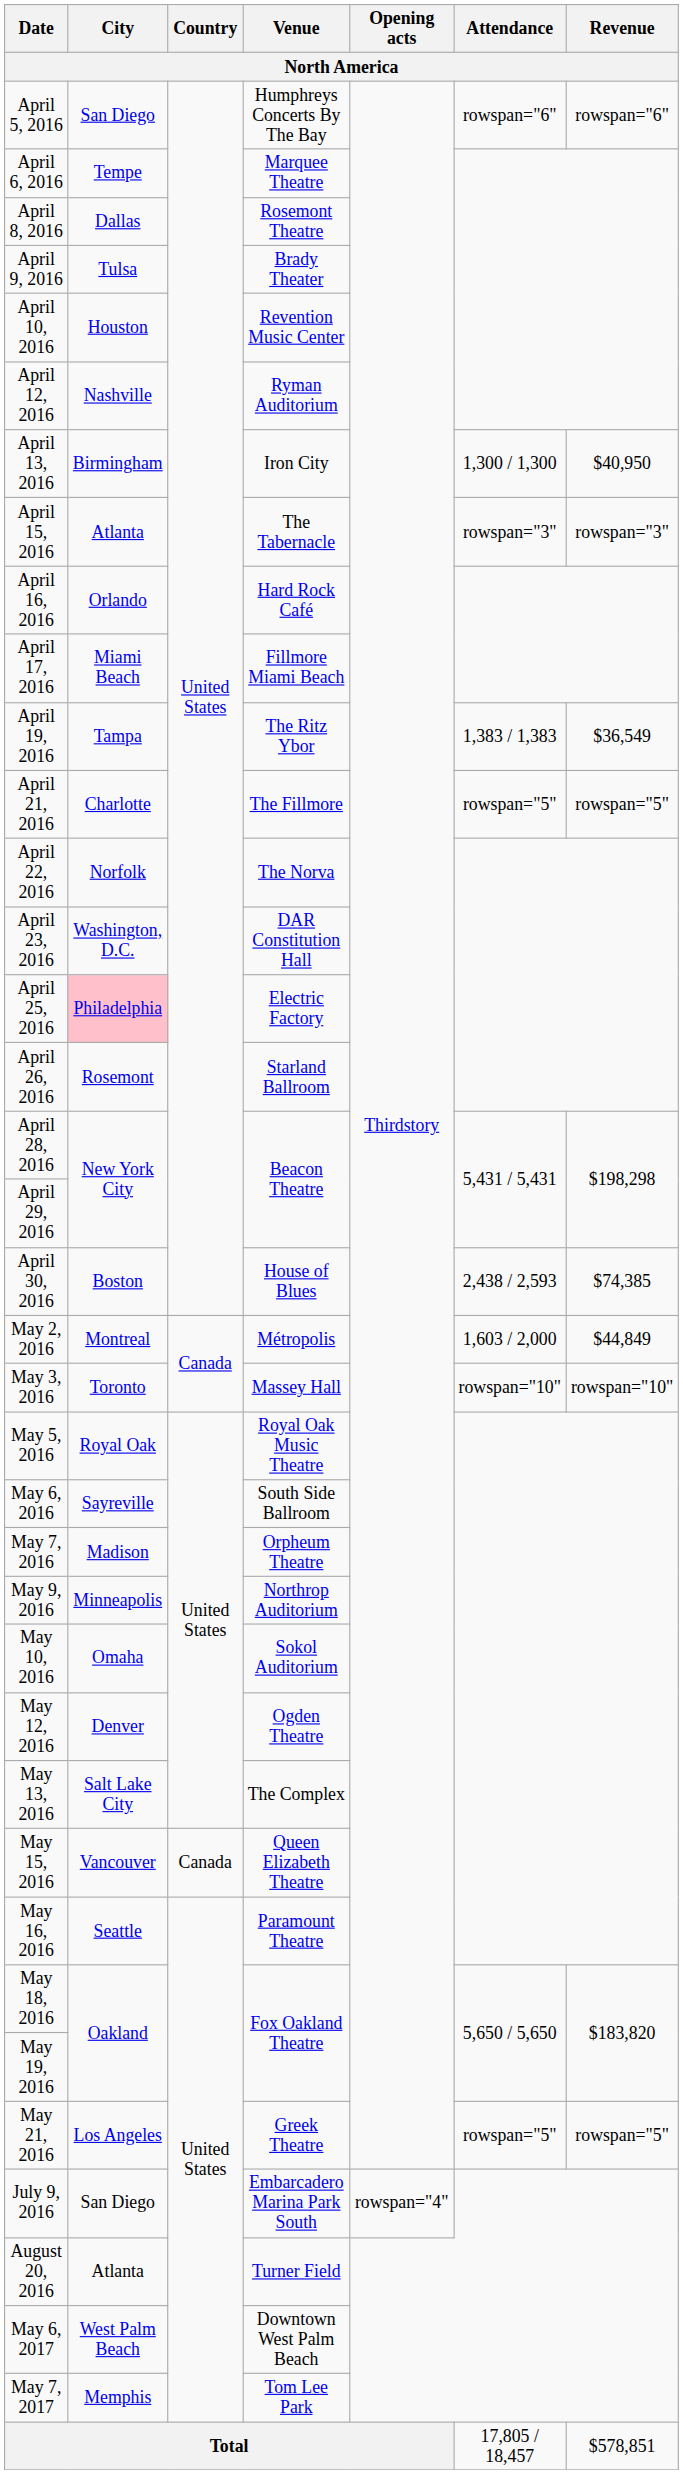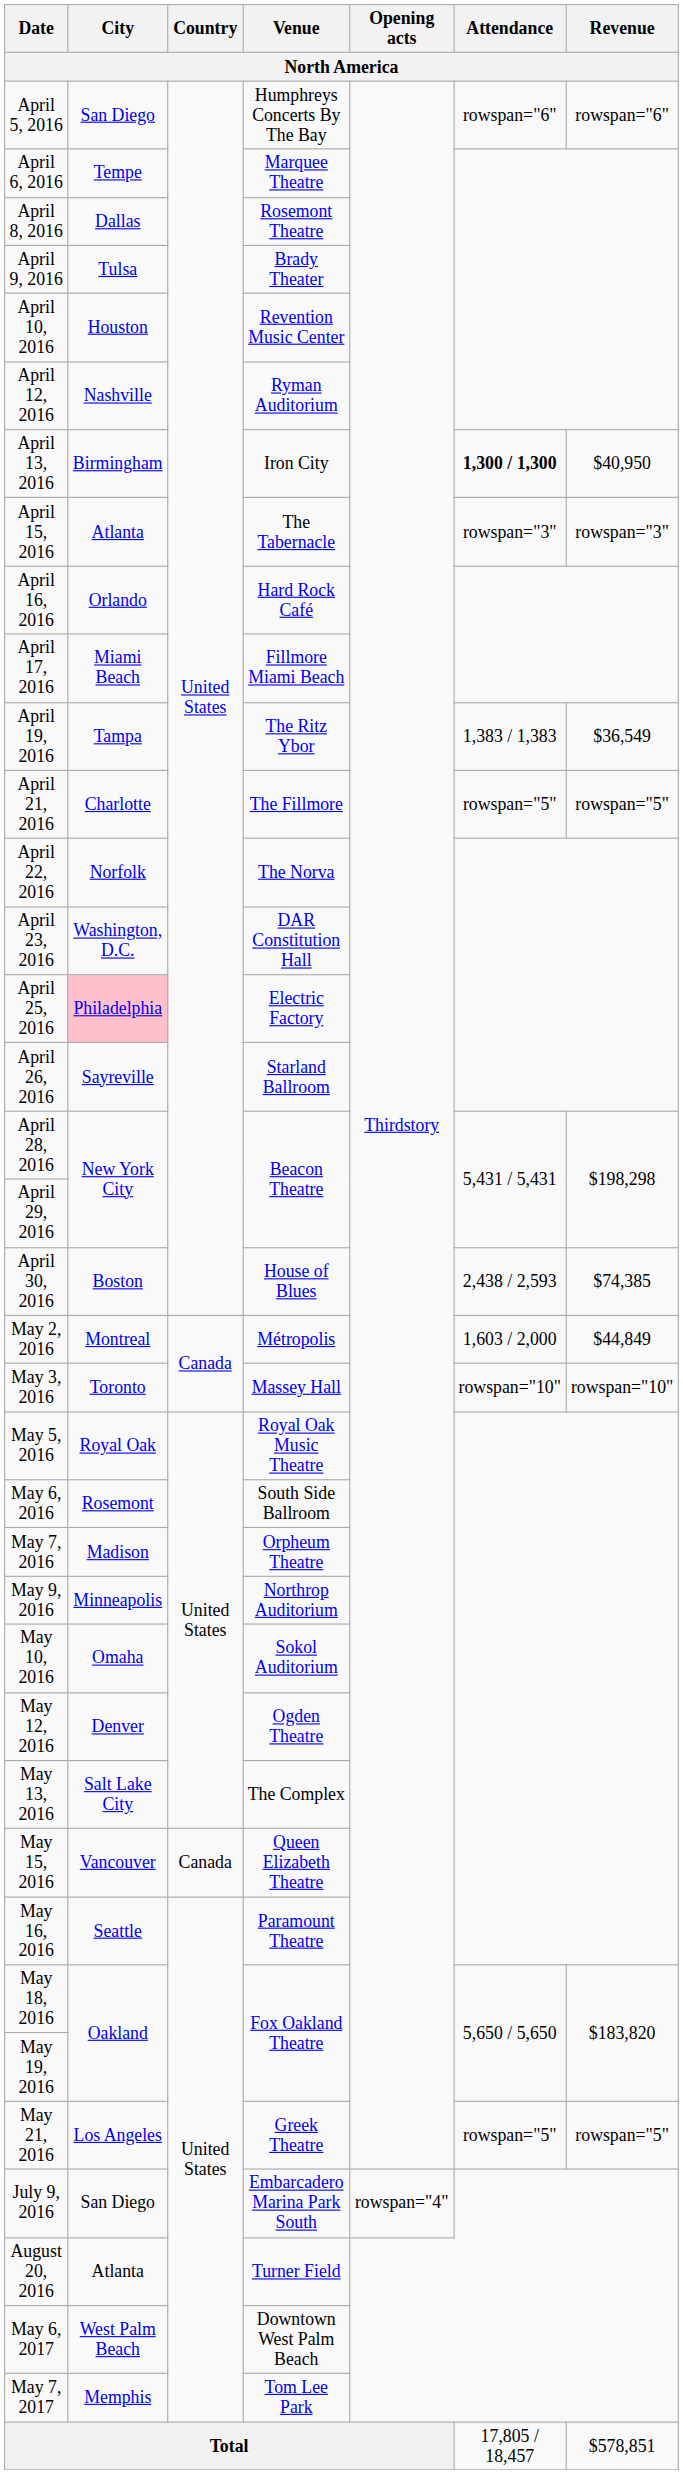(510, 463) normal -> (510, 463) bold
(118, 1076) Rosemont -> (118, 1076) Sayreville
(118, 1503) Sayreville -> (118, 1503) Rosemont
